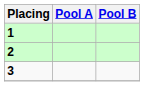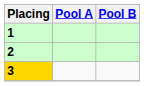(10, 71) no background -> (10, 71) gold background
